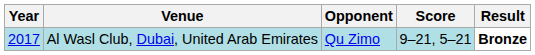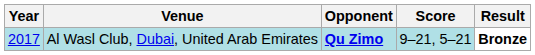(352, 39) normal -> (354, 39) bold
